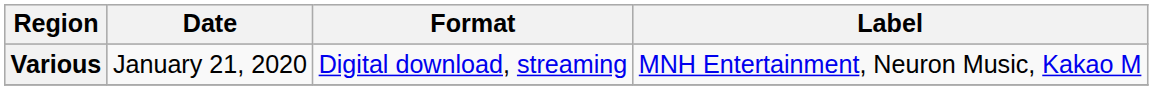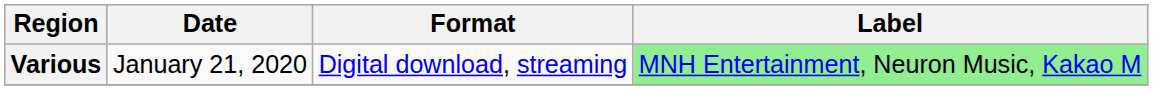(890, 64) no background -> (890, 64) lightgreen background
